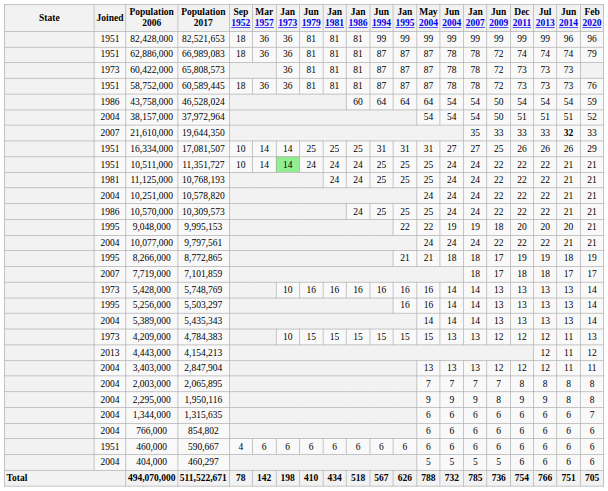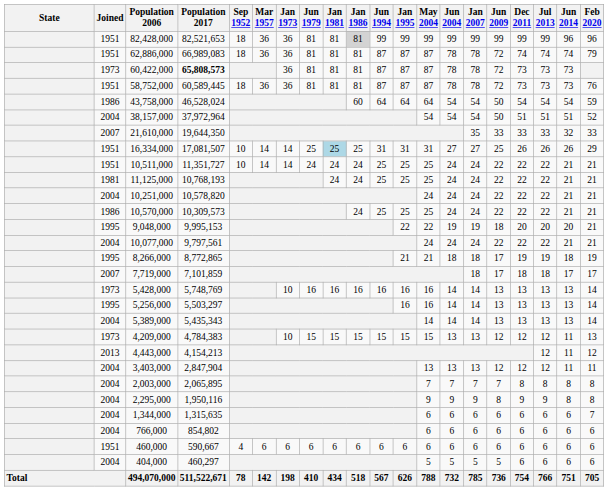(358, 39) no background -> (358, 39) lightgrey background
(203, 70) normal -> (203, 70) bold
(569, 133) bold -> (569, 133) normal
(335, 149) no background -> (335, 149) lightblue background
(288, 165) lightgreen background -> (288, 165) no background
